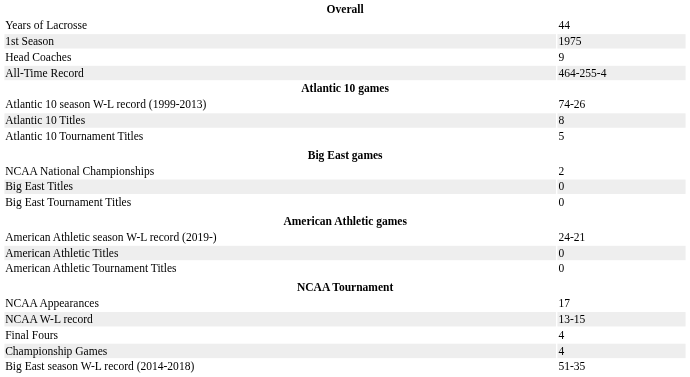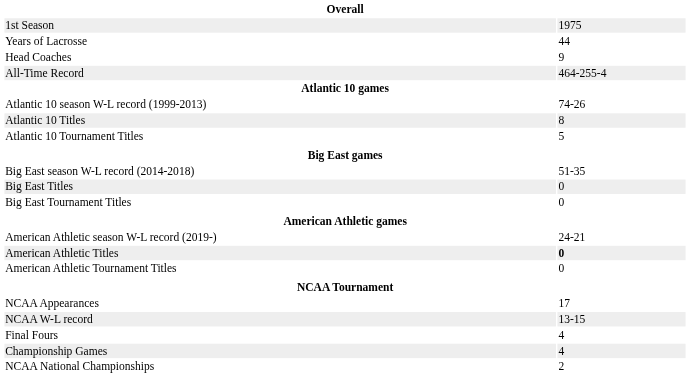rows swapped: (46, 25) <-> (30, 41)
rows swapped: (100, 366) <-> (80, 171)
(561, 253) normal -> (561, 253) bold
